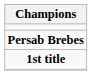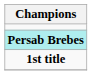(46, 39) no background -> (46, 39) paleturquoise background
